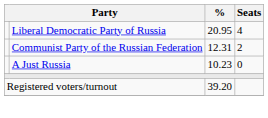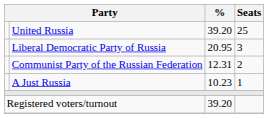+ row: (43, 30)
(240, 30) 4 -> (240, 47) 3
(240, 64) 0 -> (240, 82) 1
